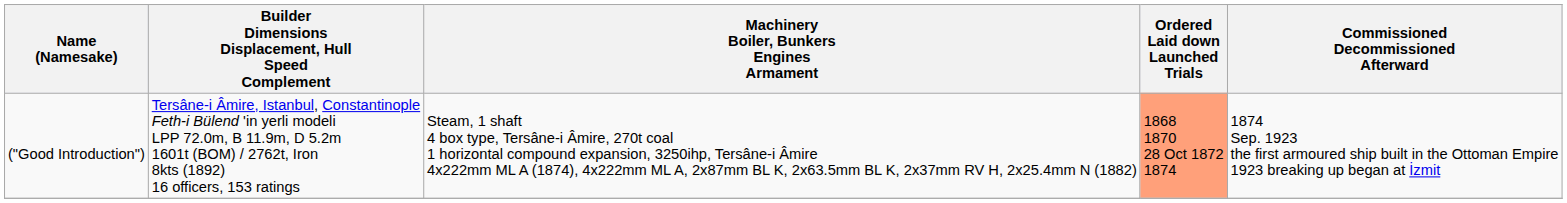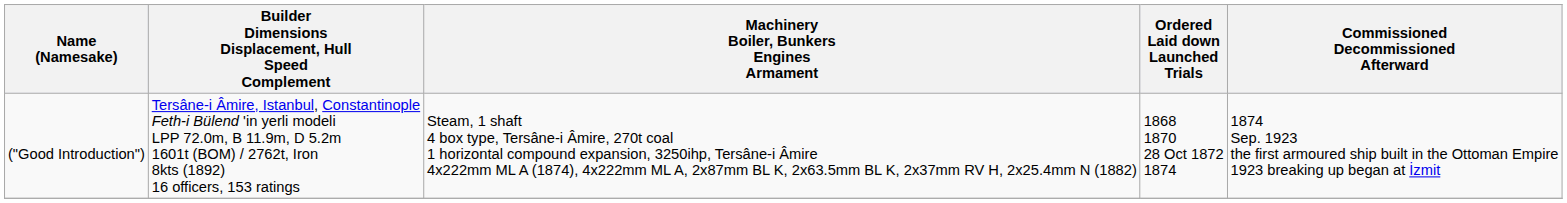(1184, 146) lightsalmon background -> (1184, 146) no background
